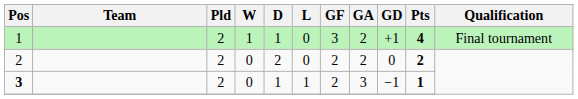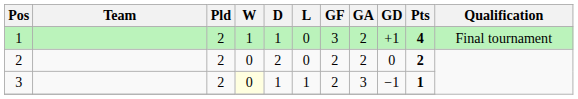(19, 82) bold -> (19, 82) normal
(249, 82) no background -> (249, 82) lightyellow background
